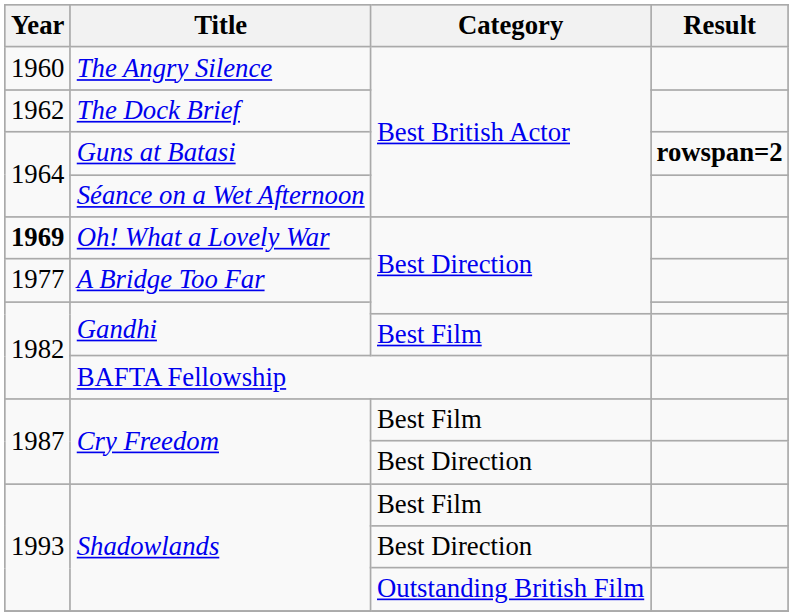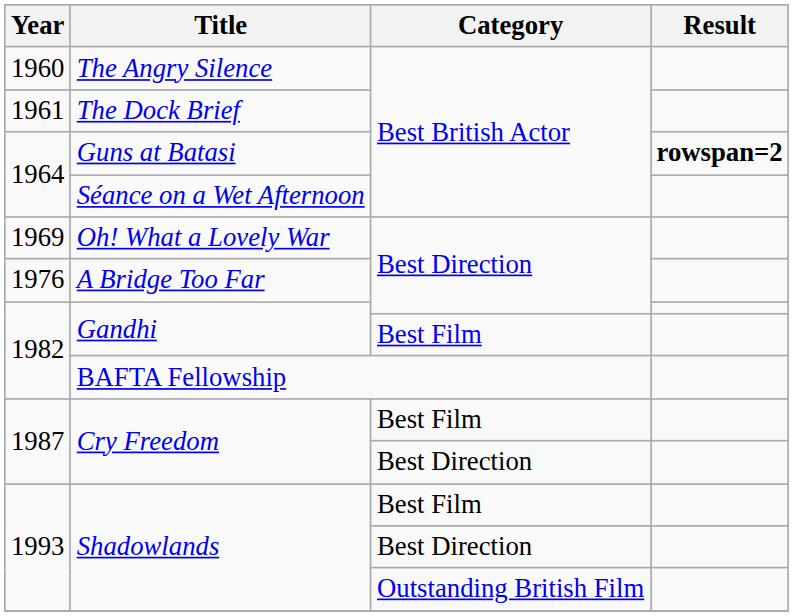(38, 110) 1962 -> (38, 110) 1961
(38, 237) bold -> (38, 237) normal
(38, 279) 1977 -> (38, 279) 1976
